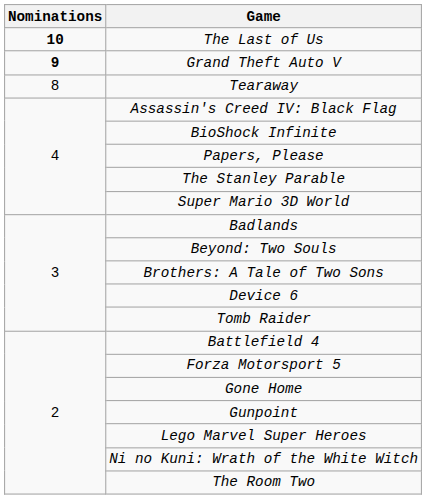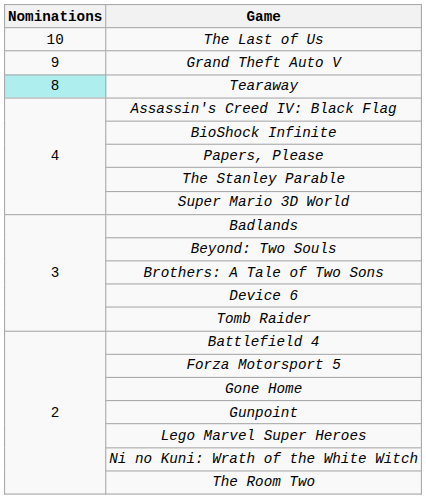(55, 40) bold -> (55, 40) normal
(55, 63) bold -> (55, 63) normal
(55, 86) no background -> (55, 86) paleturquoise background
